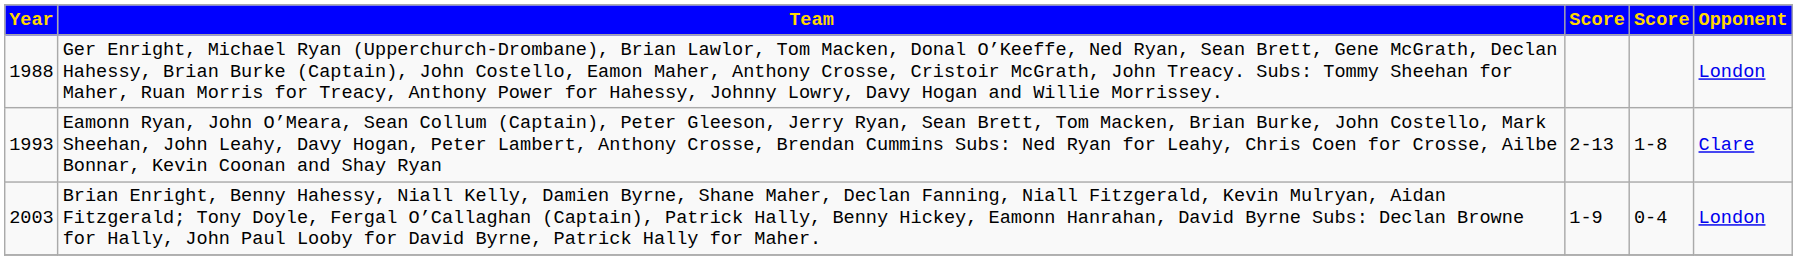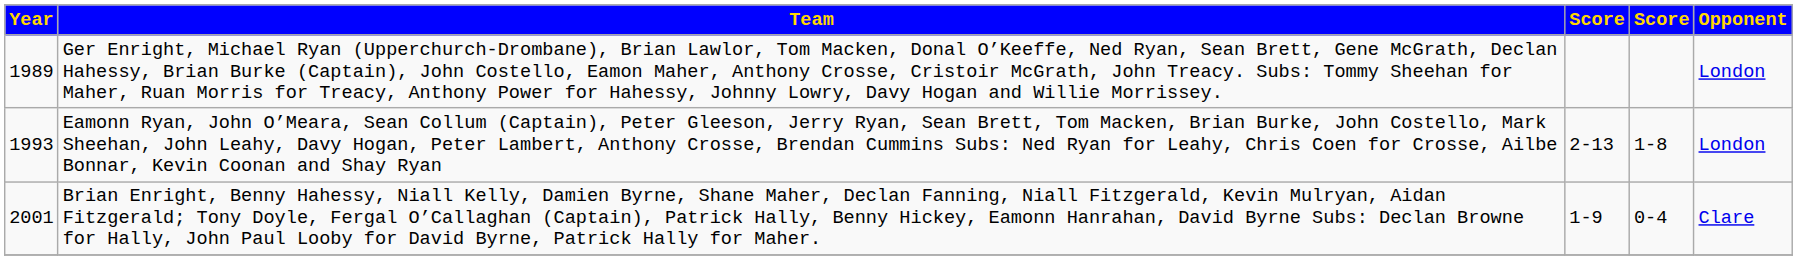(31, 72) 1988 -> (31, 72) 1989
(1726, 145) Clare -> (1732, 145) London
(31, 218) 2003 -> (31, 218) 2001
(1732, 218) London -> (1726, 218) Clare
